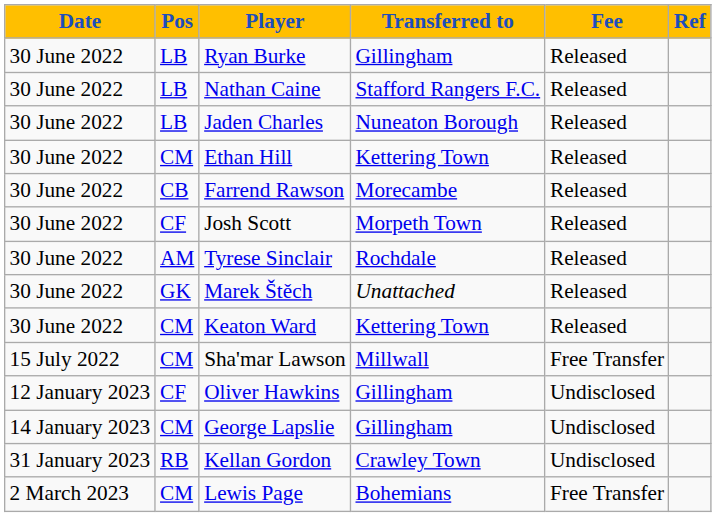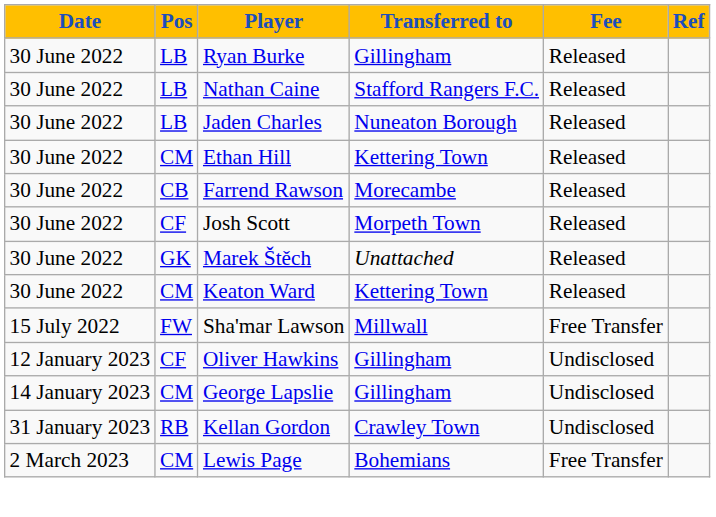- row: (268, 257)
(177, 358) CM -> (176, 325) FW
